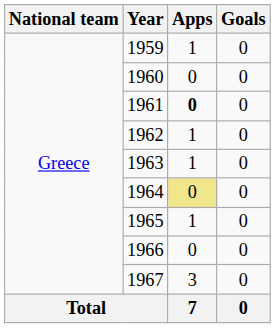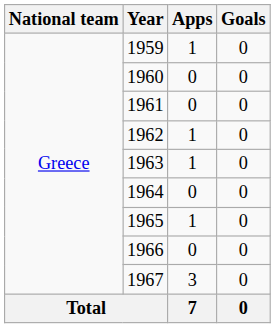(192, 105) bold -> (192, 105) normal
(192, 192) khaki background -> (192, 192) no background
